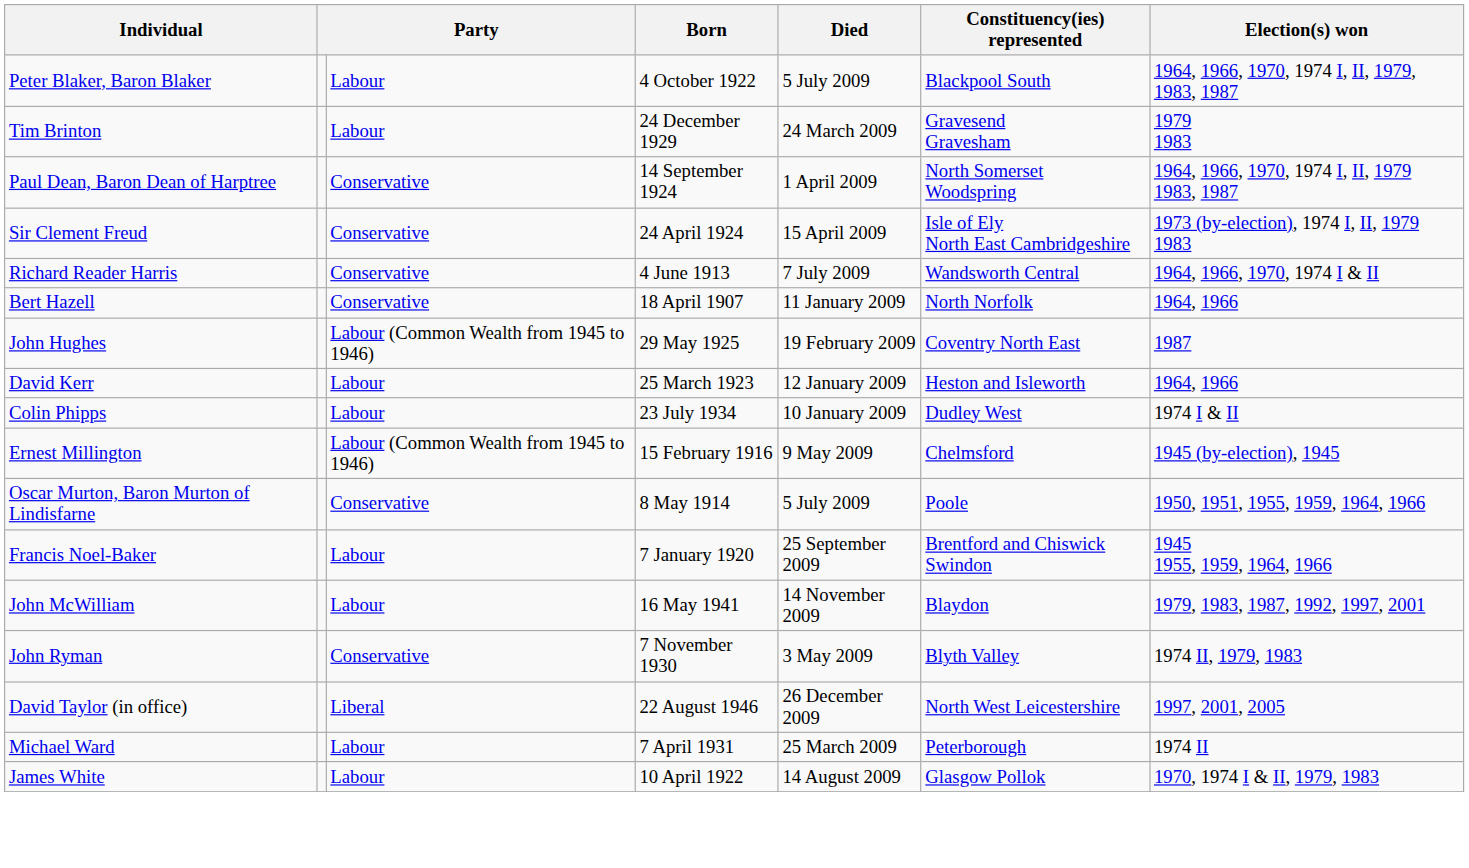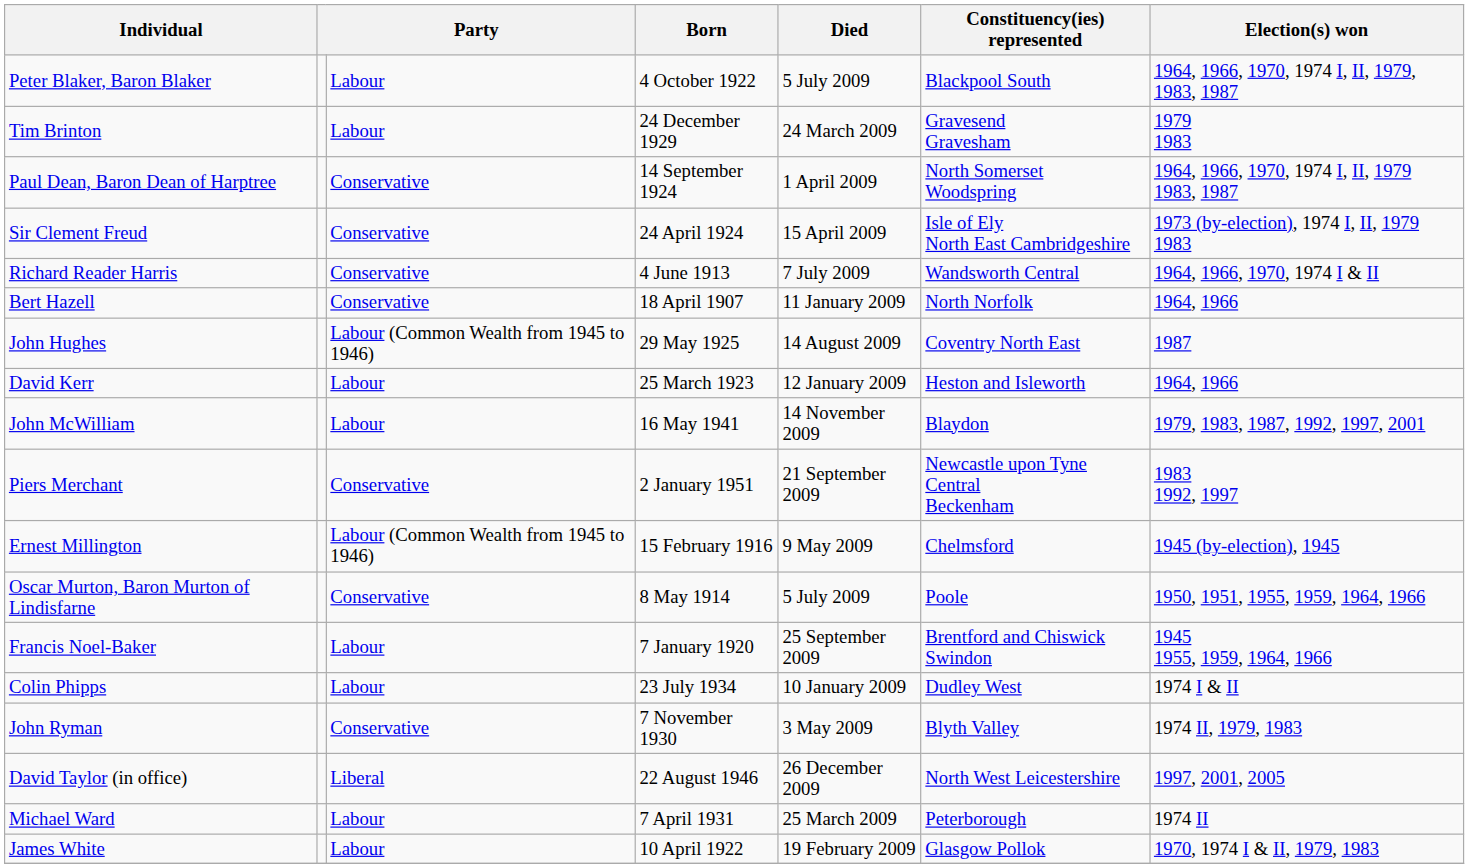(849, 342) 19 February 2009 -> (842, 342) 14 August 2009
rows swapped: (72, 605) <-> (58, 412)
+ row: (66, 484)
(842, 776) 14 August 2009 -> (849, 848) 19 February 2009
